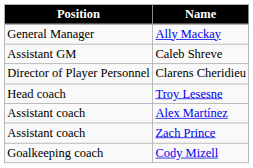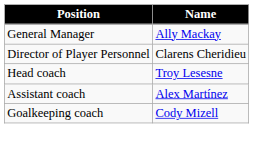- row: (189, 53)
- row: (185, 133)
